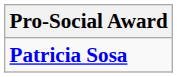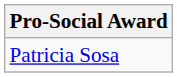(68, 54) bold -> (64, 54) normal
